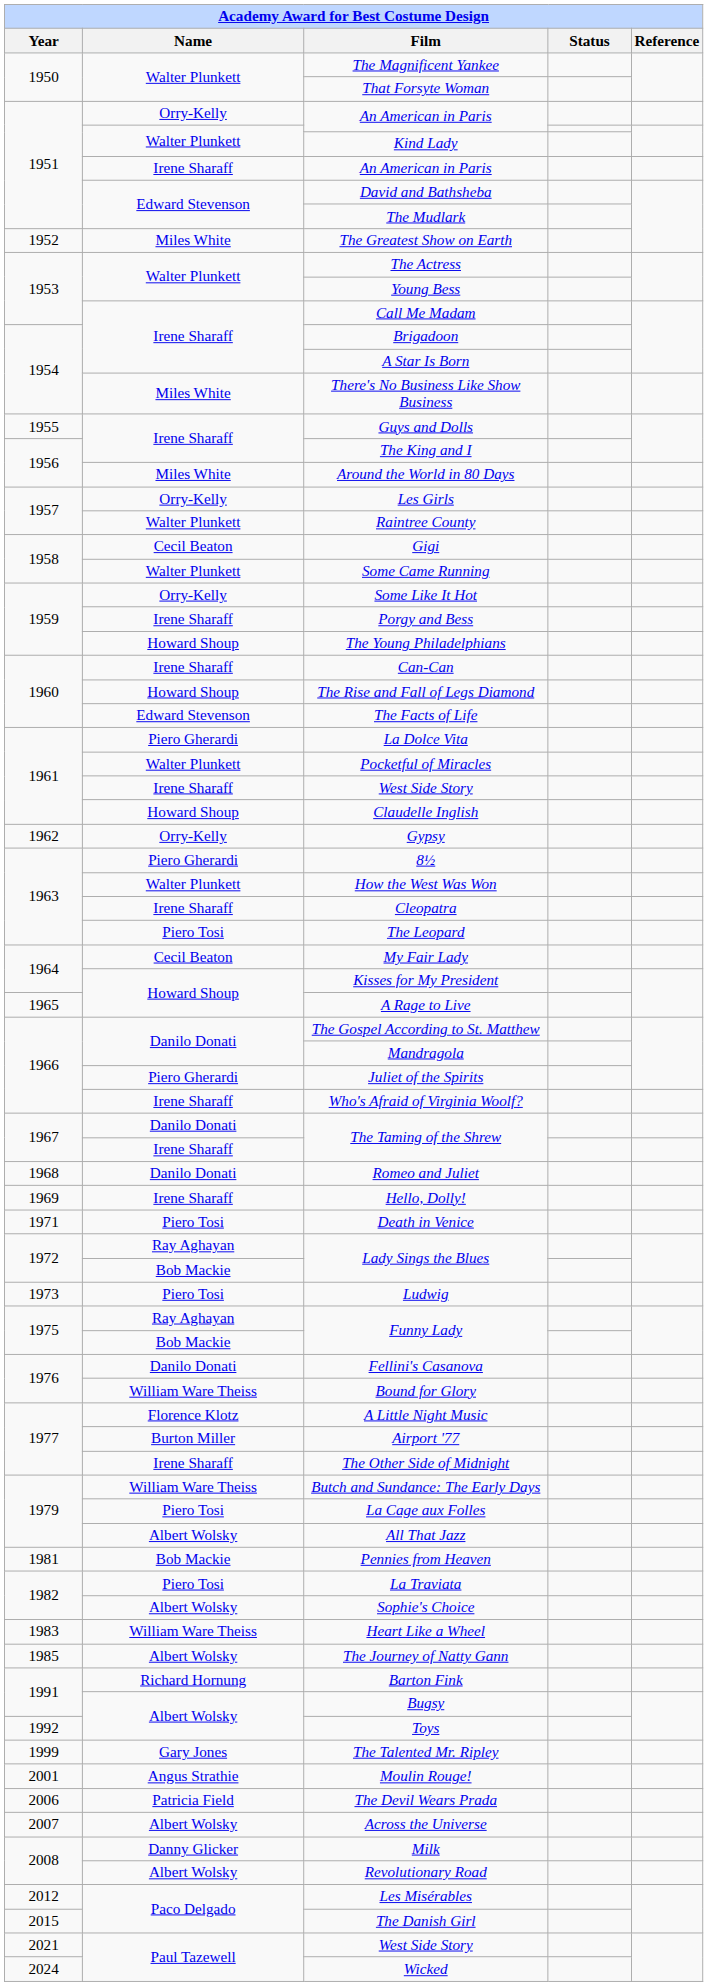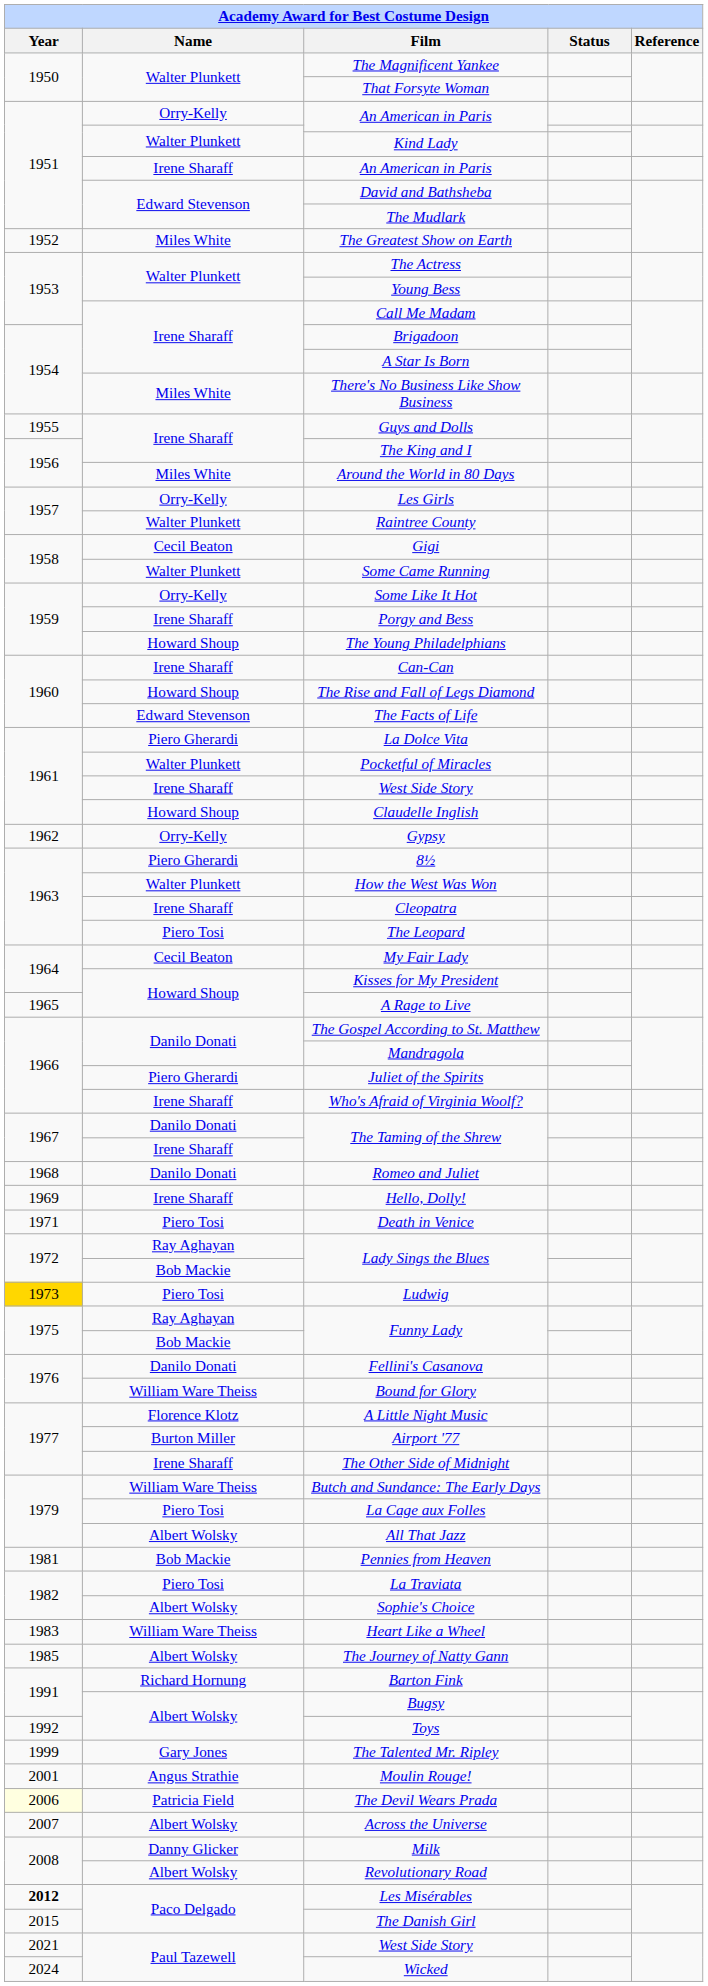(44, 1294) no background -> (44, 1294) gold background
(44, 1800) no background -> (44, 1800) lightyellow background
(44, 1896) normal -> (44, 1896) bold
